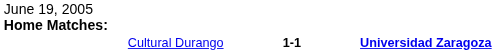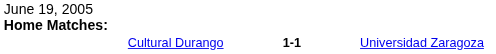(426, 43) bold -> (422, 43) normal
